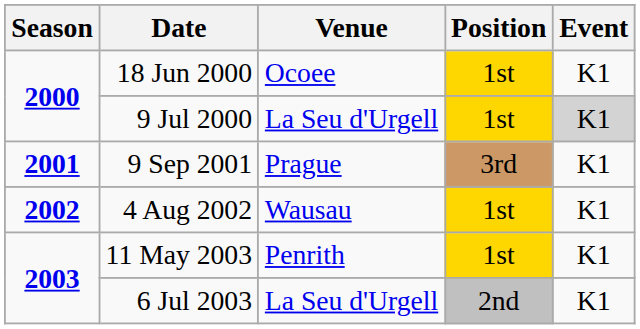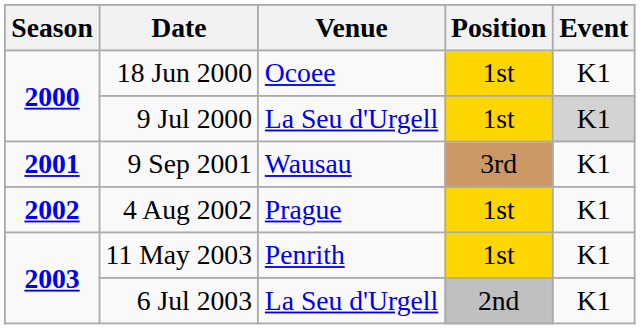(303, 164) Prague -> (308, 164) Wausau
(308, 209) Wausau -> (303, 209) Prague
